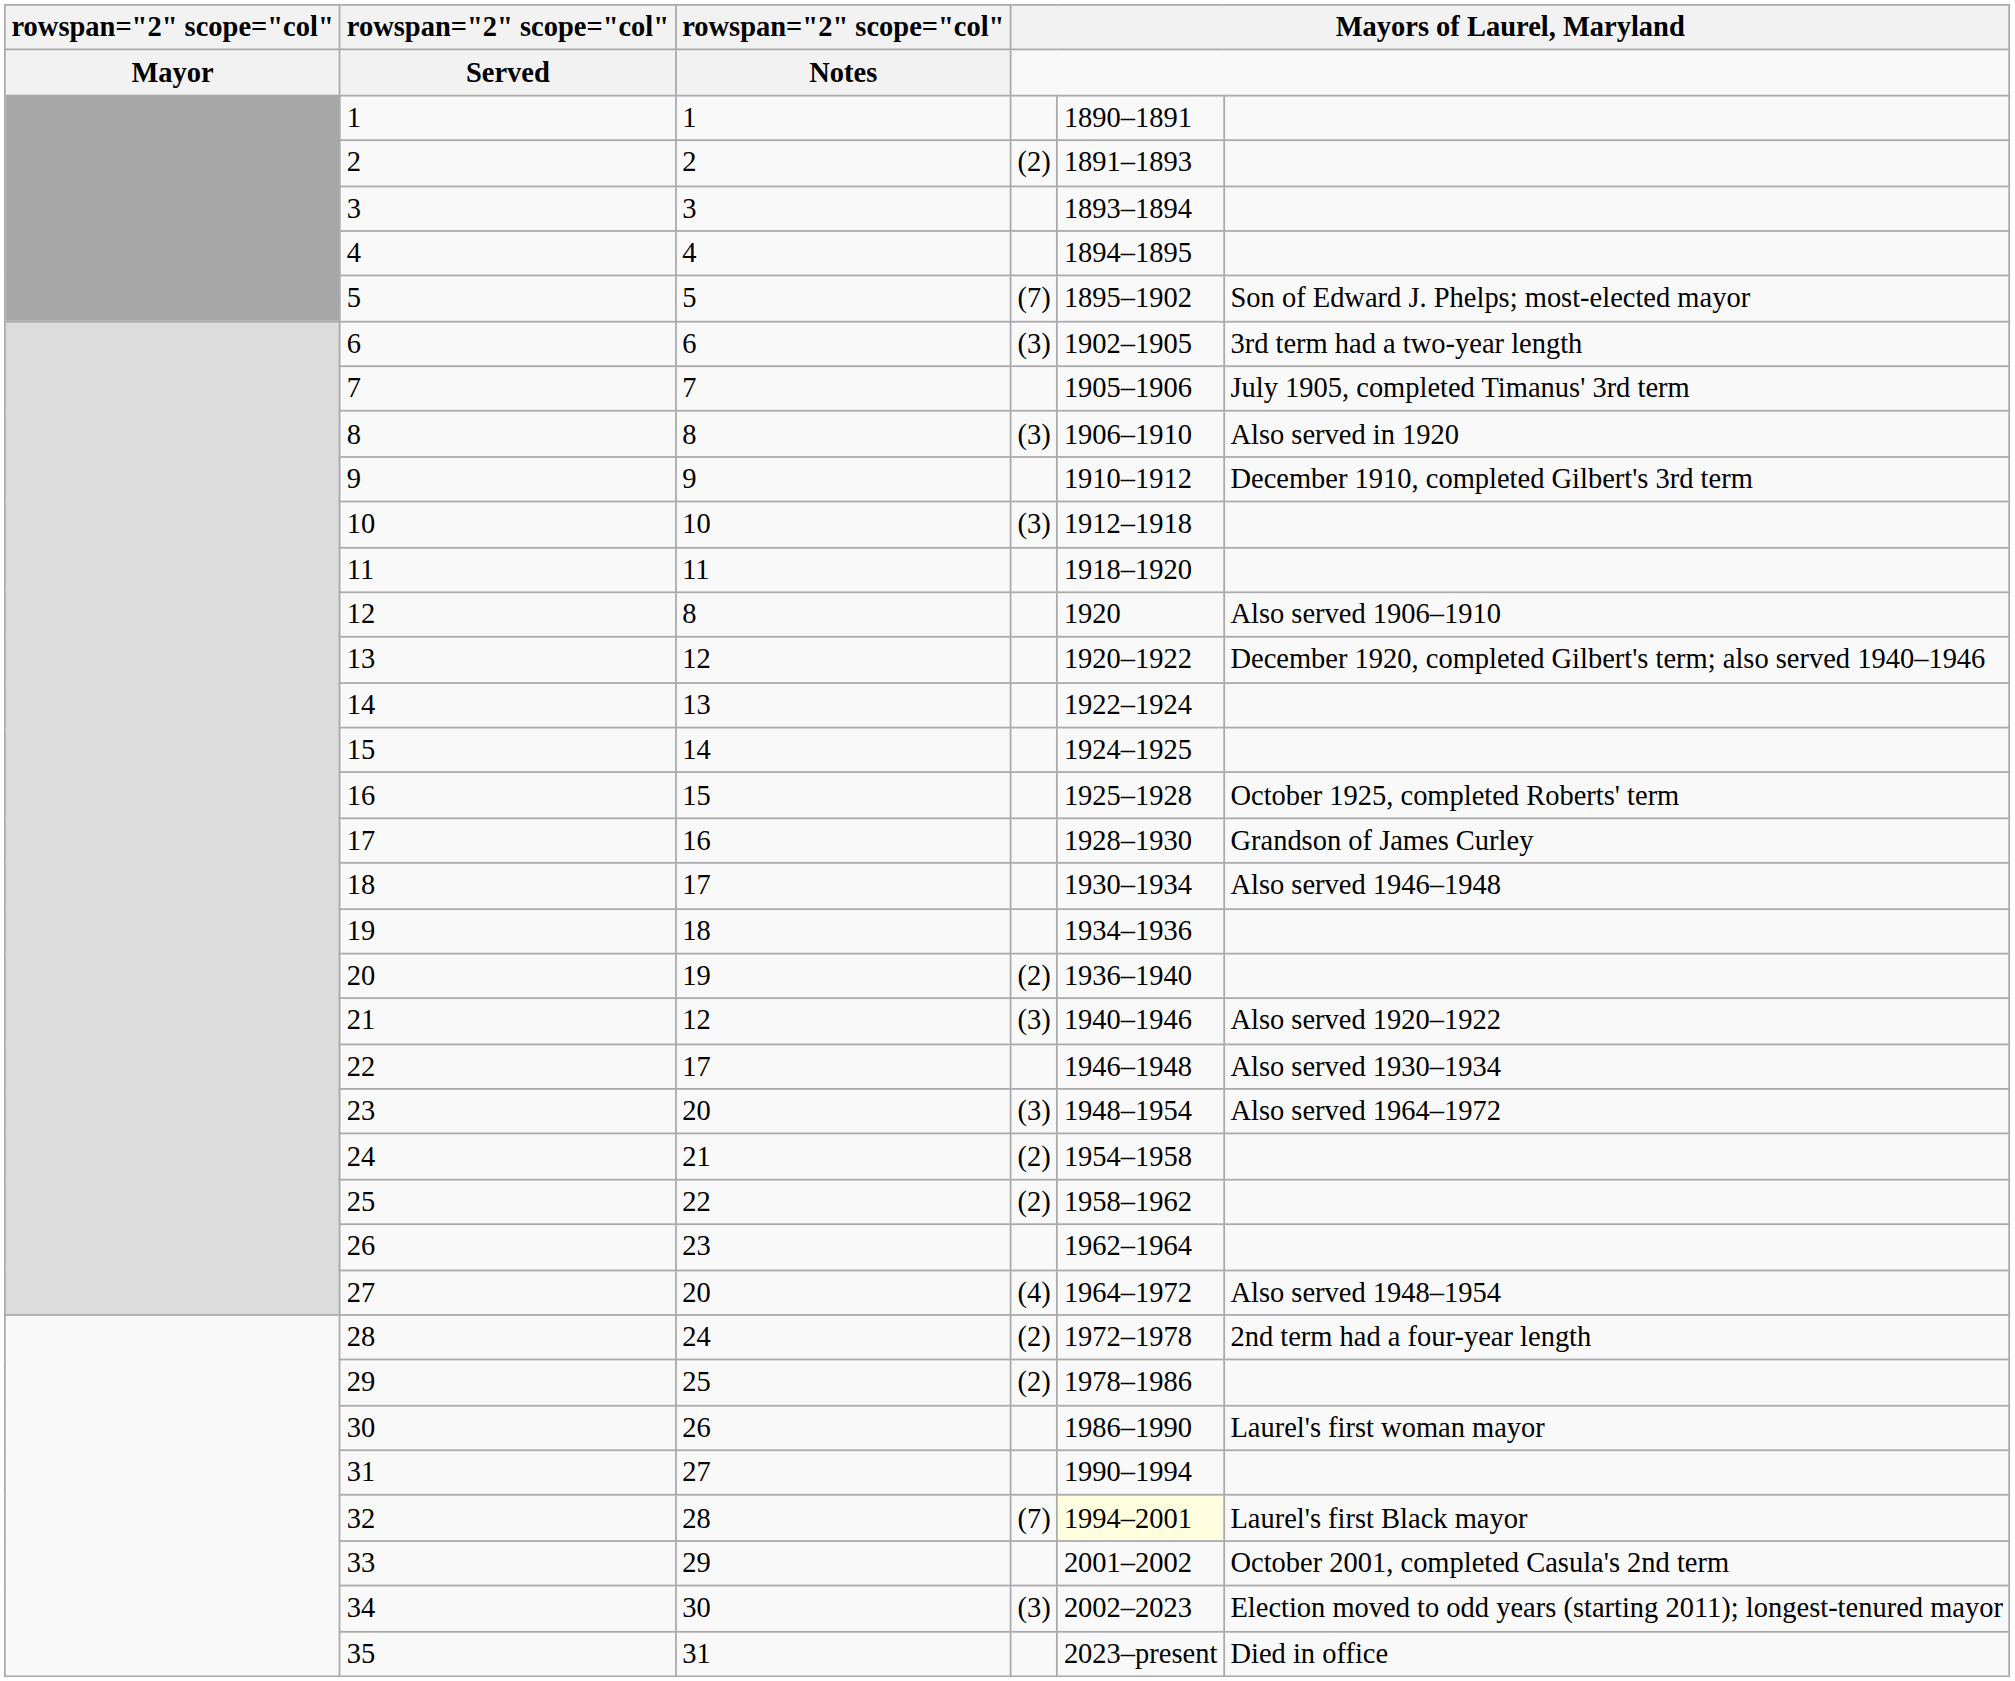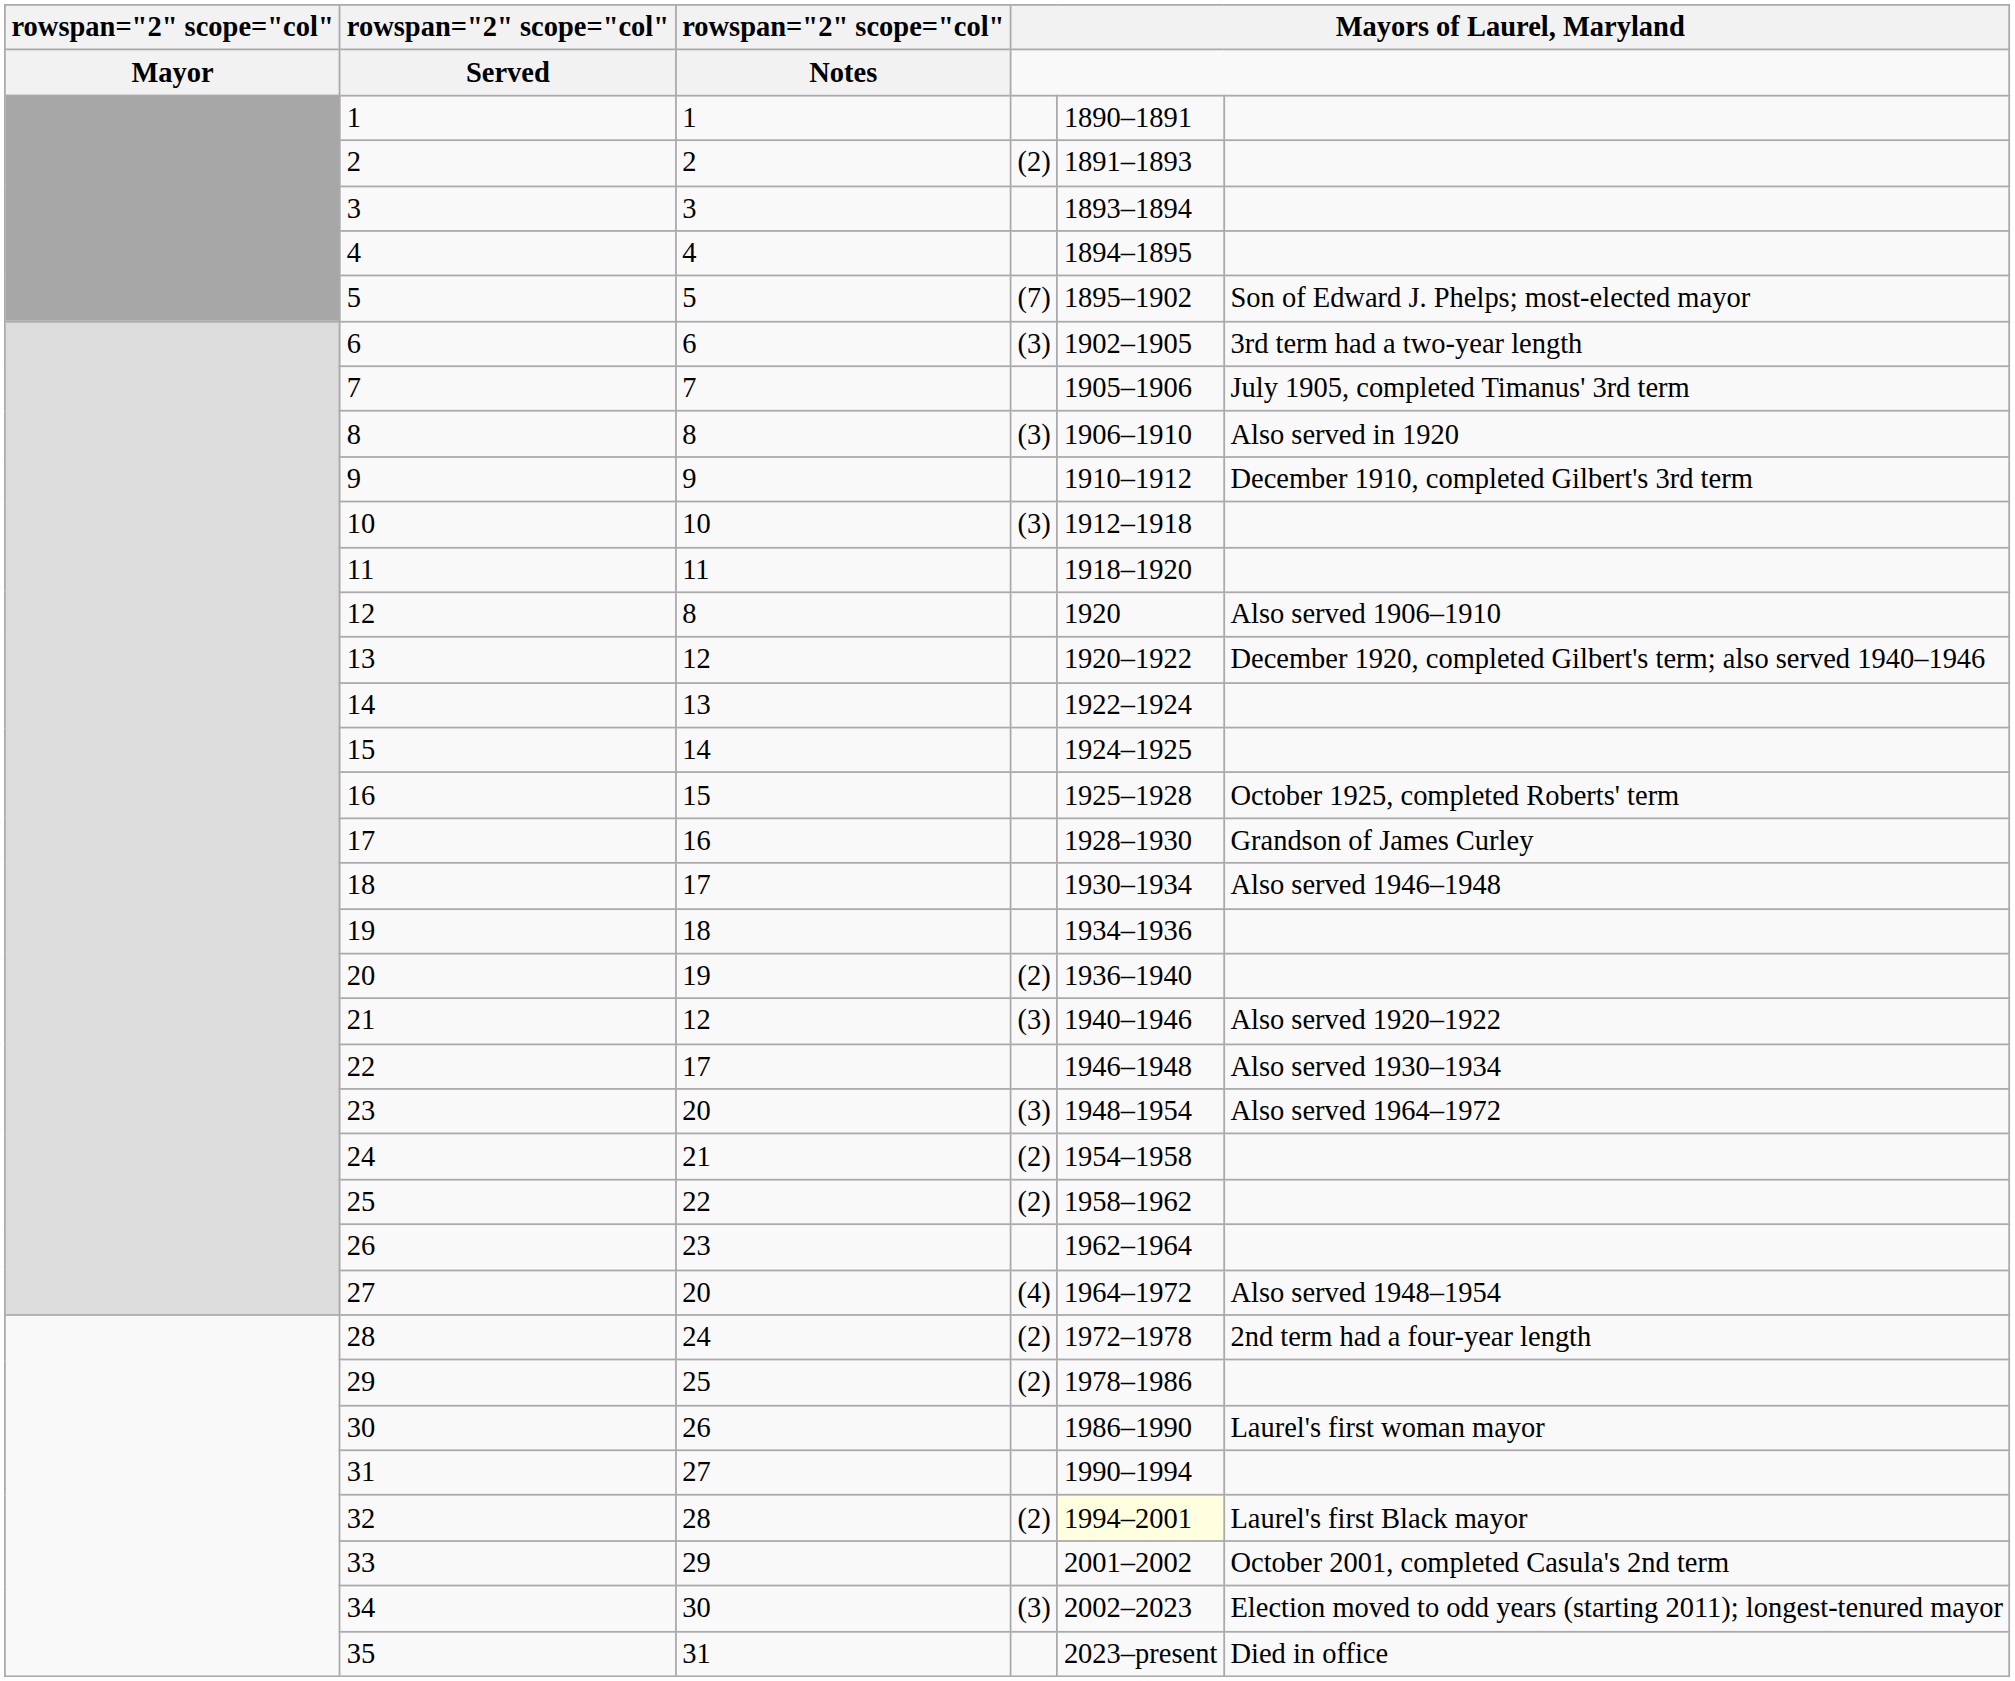(1034, 1517) (7) -> (1034, 1517) (2)
